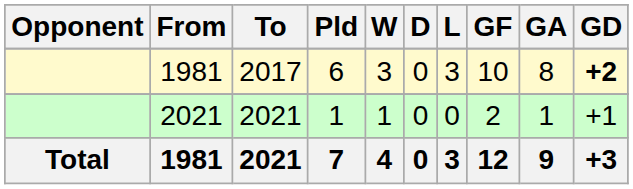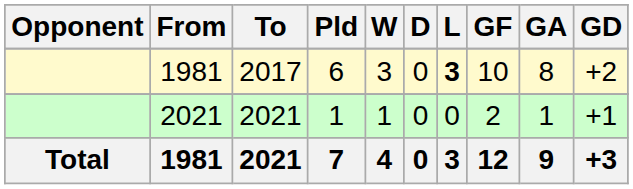(452, 71) normal -> (452, 71) bold
(601, 71) bold -> (601, 71) normal
